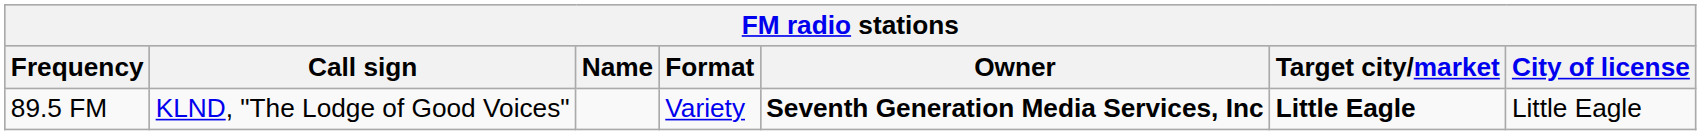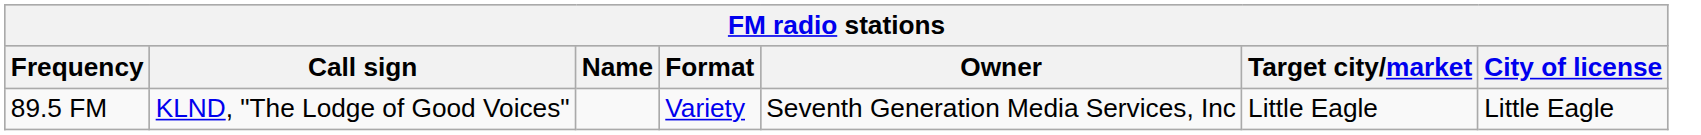(1015, 108) bold -> (1001, 108) normal
(1346, 108) bold -> (1313, 108) normal
